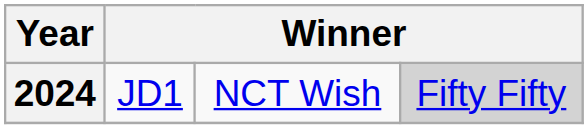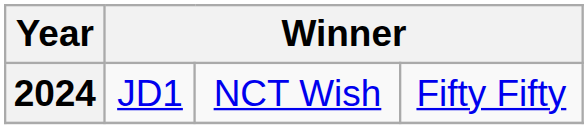(491, 92) lightgrey background -> (491, 92) no background
